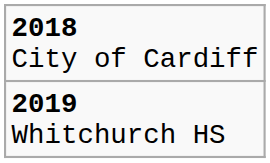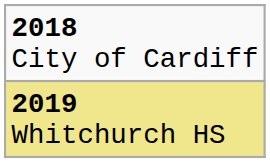(119, 120) no background -> (119, 120) khaki background
